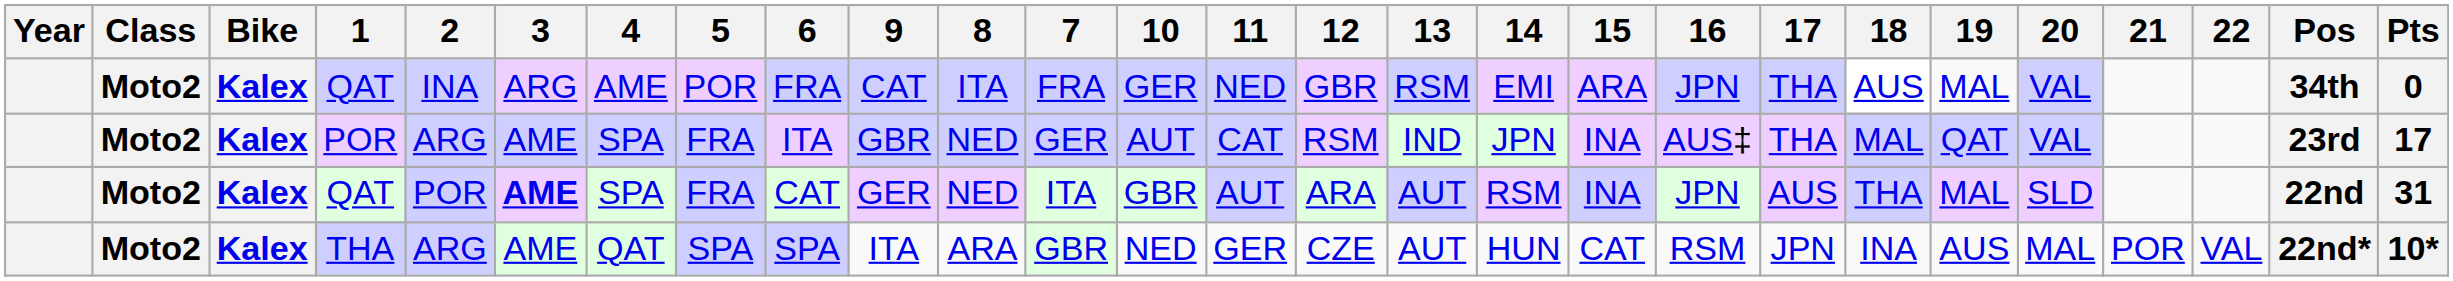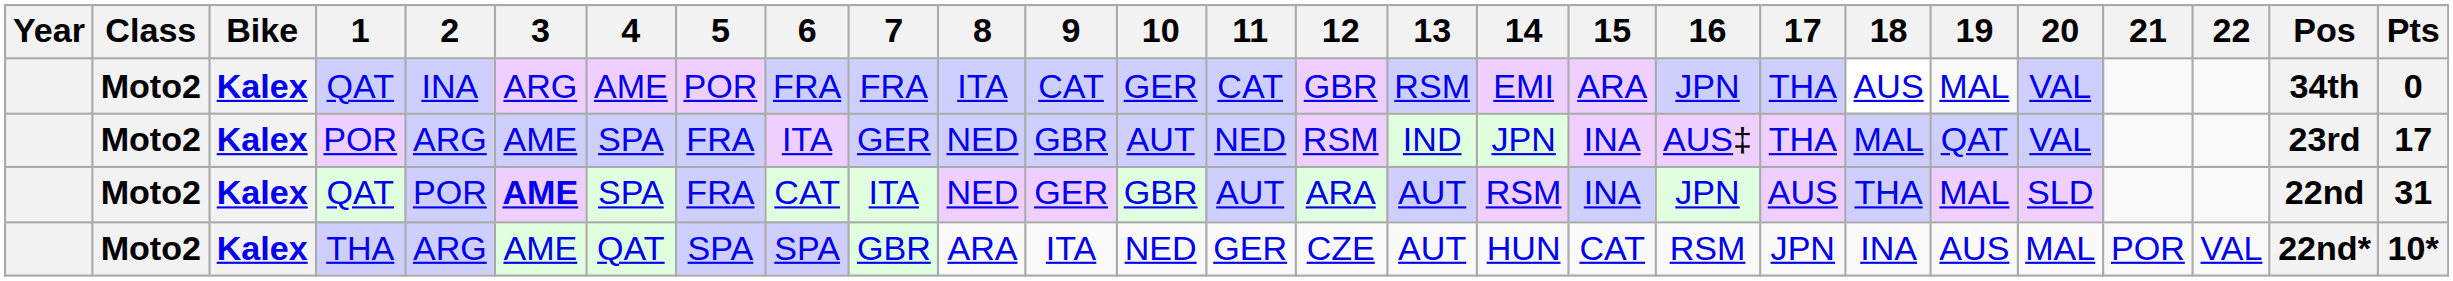columns swapped: (1071, 31) <-> (894, 31)
(1250, 85) NED -> (1250, 85) CAT
(1250, 139) CAT -> (1250, 139) NED
